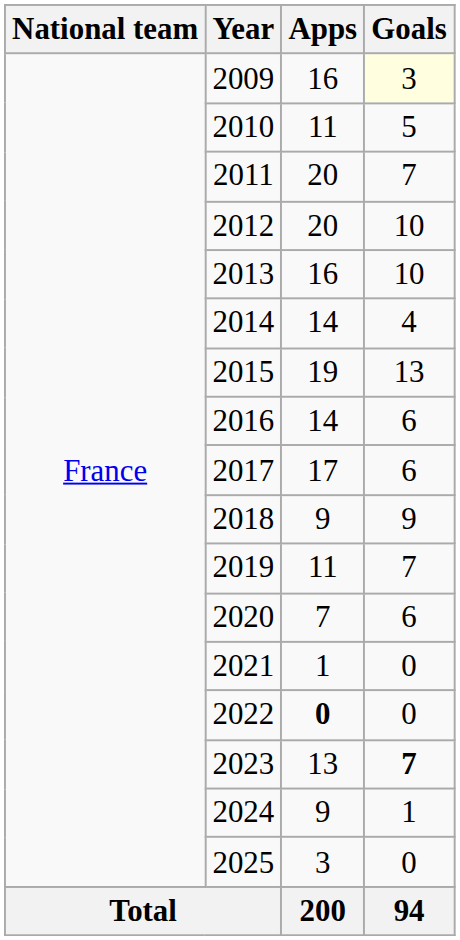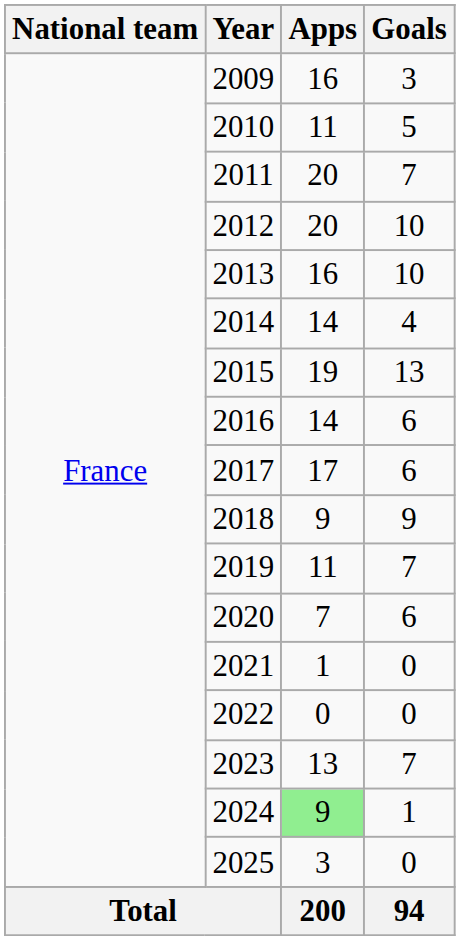(409, 77) lightyellow background -> (409, 77) no background
(323, 714) bold -> (323, 714) normal
(409, 763) bold -> (409, 763) normal
(323, 812) no background -> (323, 812) lightgreen background
